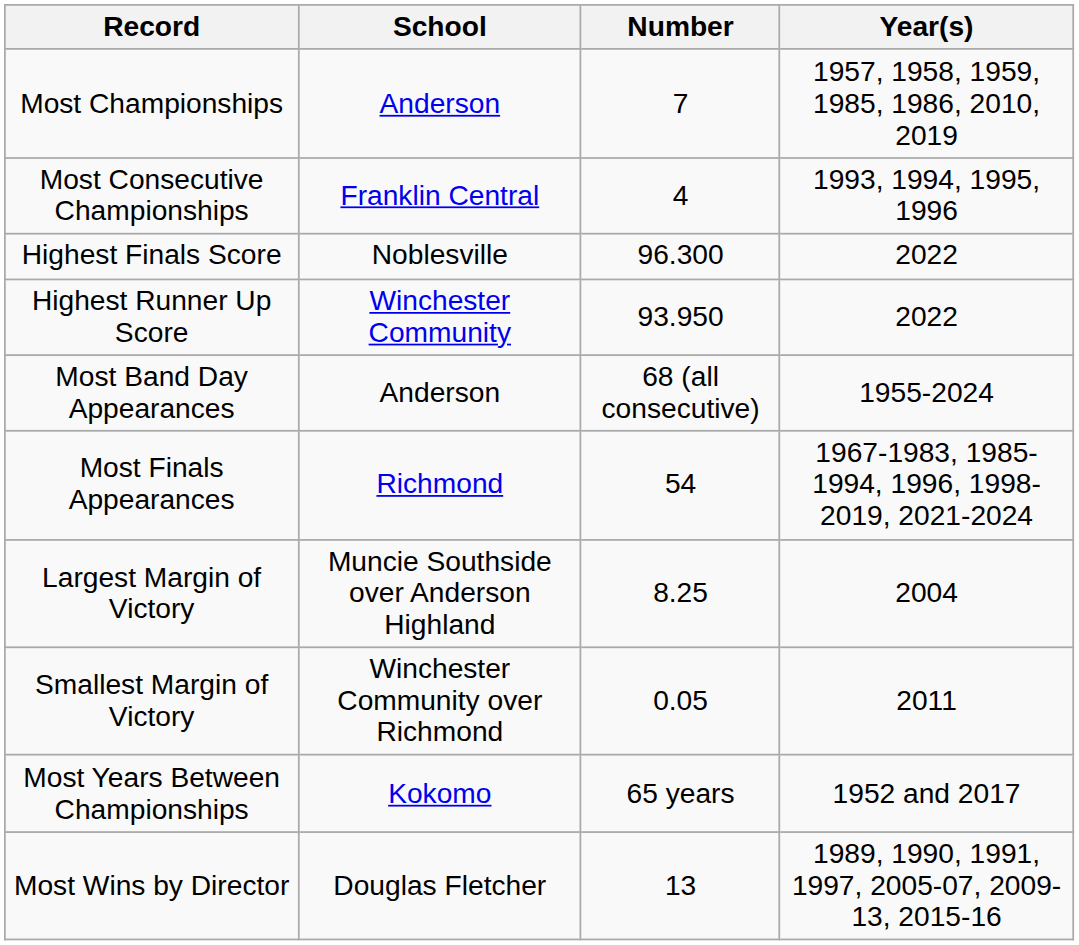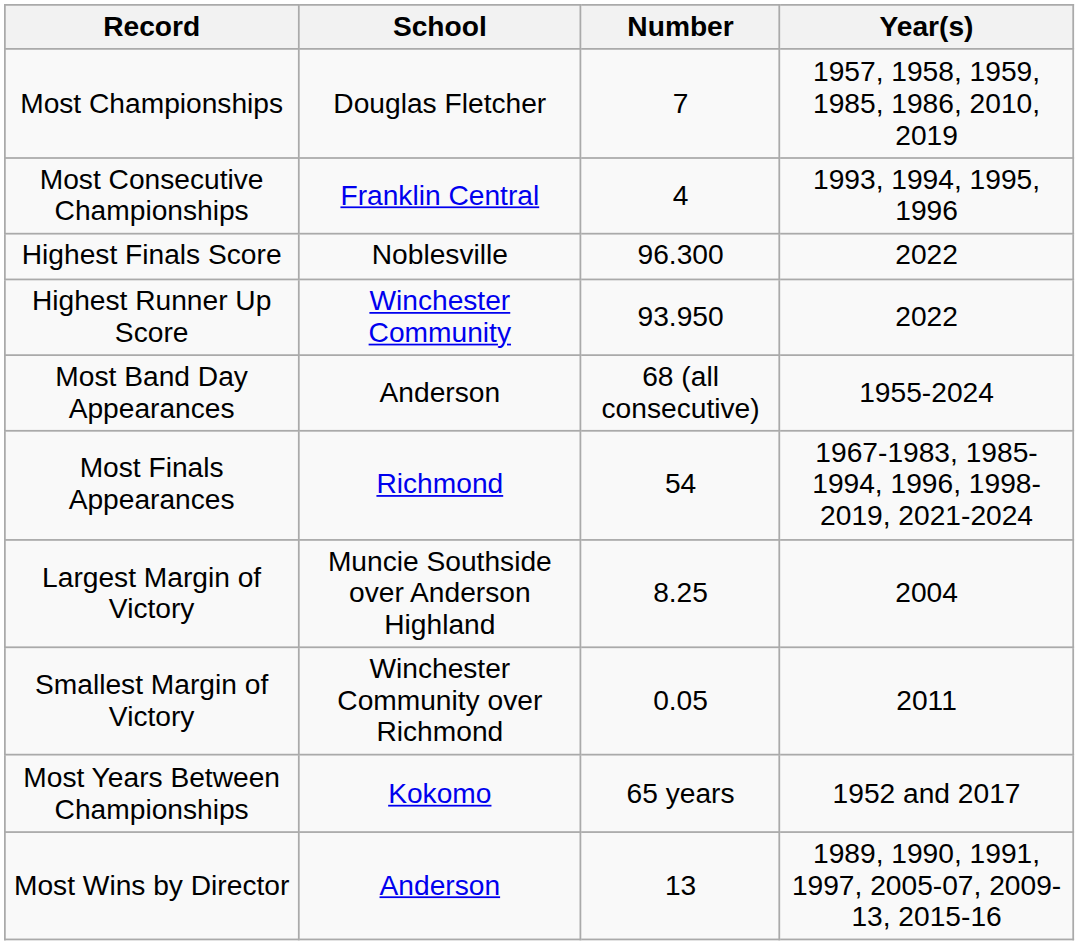(440, 103) Anderson -> (440, 103) Douglas Fletcher
(440, 885) Douglas Fletcher -> (440, 885) Anderson
